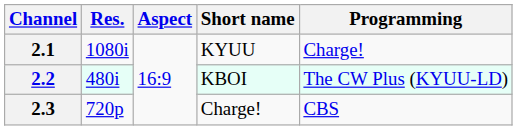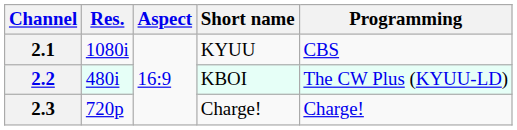(334, 49) Charge! -> (321, 49) CBS
(321, 109) CBS -> (334, 109) Charge!
